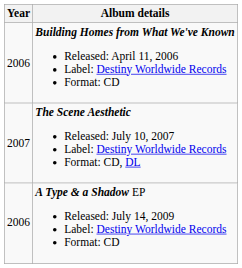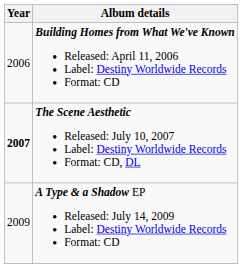(19, 143) normal -> (19, 143) bold
(19, 223) 2006 -> (19, 223) 2009
